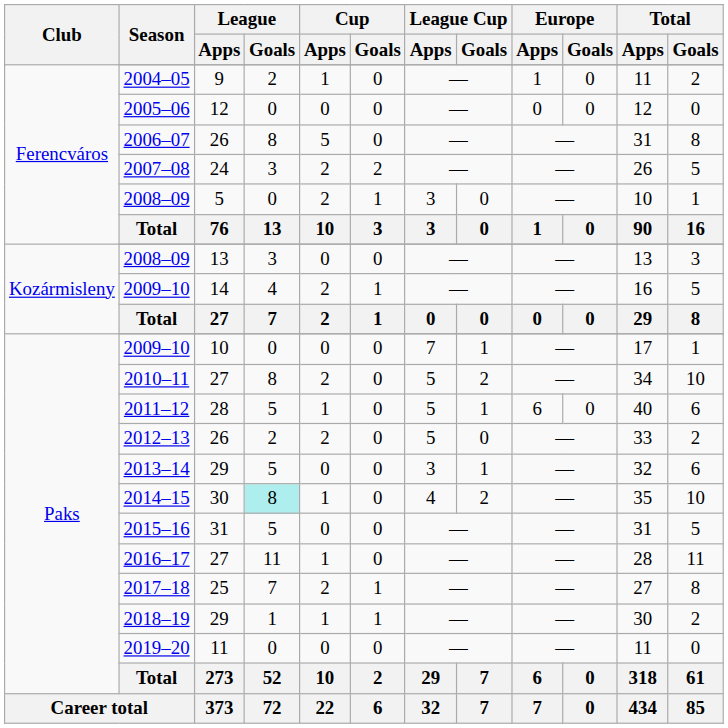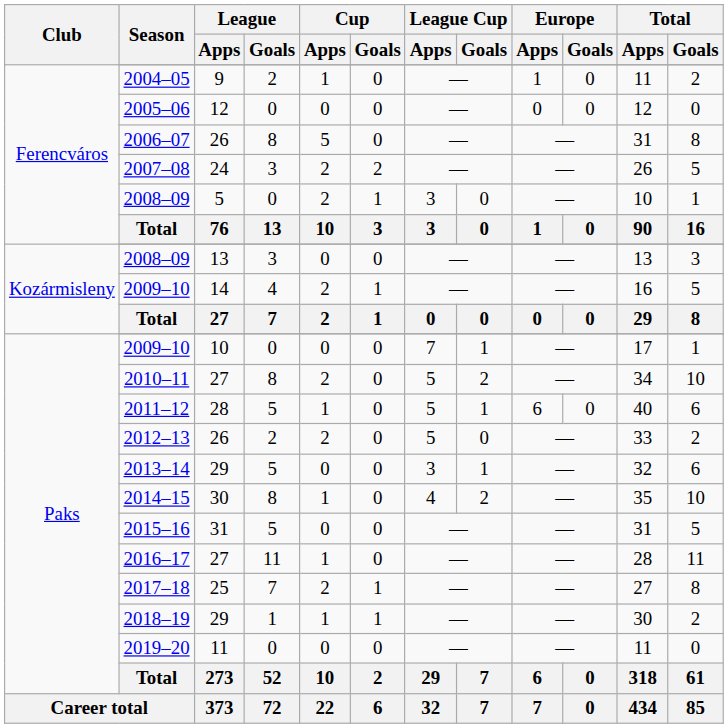(272, 498) paleturquoise background -> (272, 498) no background
